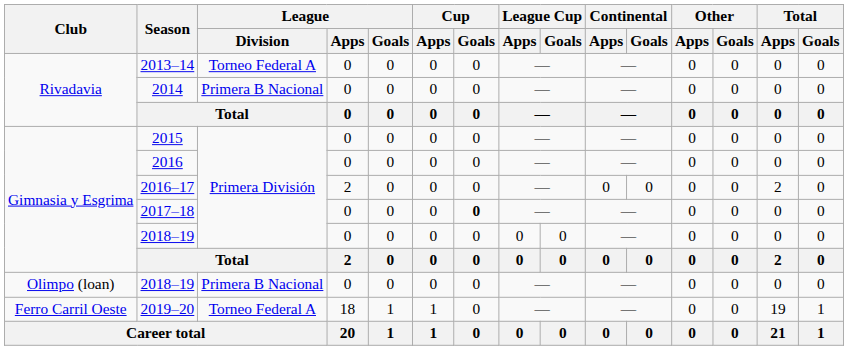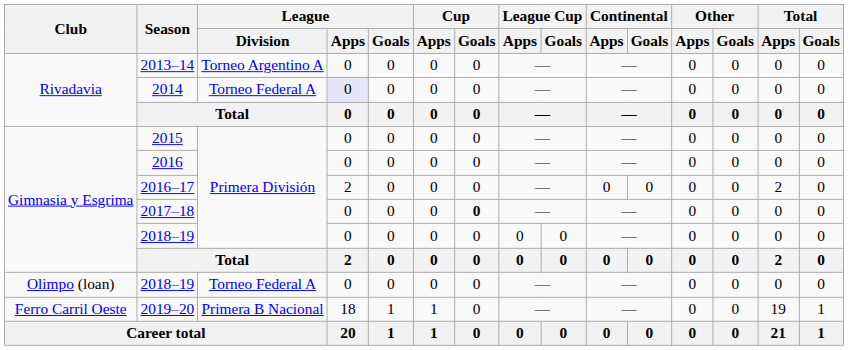(262, 65) Torneo Federal A -> (263, 65) Torneo Argentino A
(262, 89) Primera B Nacional -> (263, 89) Torneo Federal A
(348, 89) no background -> (348, 89) lavender background
(262, 284) Primera B Nacional -> (263, 284) Torneo Federal A
(262, 308) Torneo Federal A -> (263, 308) Primera B Nacional
